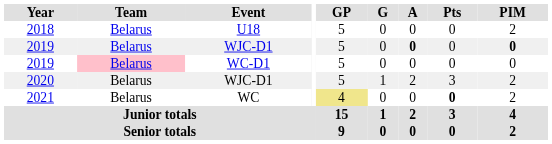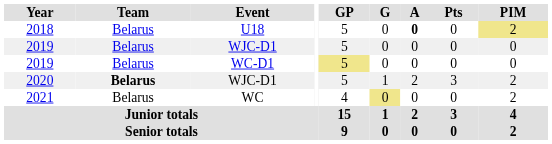(413, 29) normal -> (415, 29) bold
(513, 29) no background -> (513, 29) khaki background
(413, 46) bold -> (415, 46) normal
(513, 46) bold -> (513, 46) normal
(131, 63) pink background -> (133, 63) no background
(342, 63) no background -> (344, 63) khaki background
(131, 80) normal -> (133, 80) bold
(342, 97) khaki background -> (344, 97) no background
(383, 97) no background -> (385, 97) khaki background
(452, 97) bold -> (454, 97) normal
